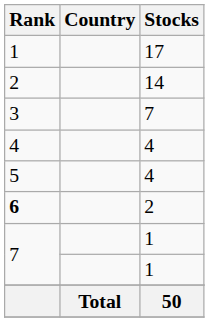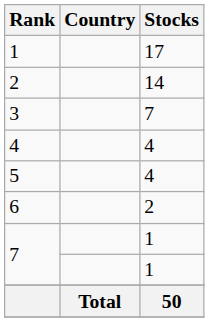(14, 207) bold -> (14, 207) normal
